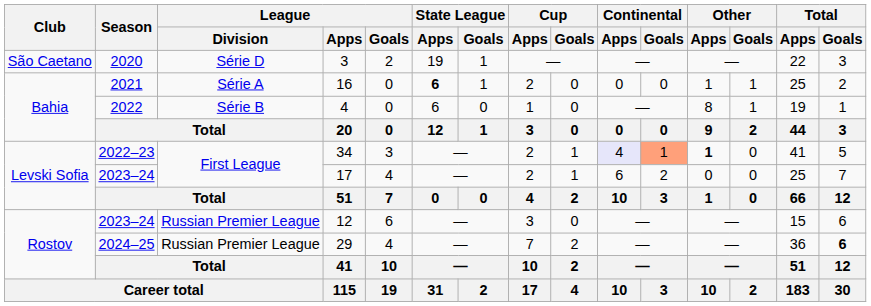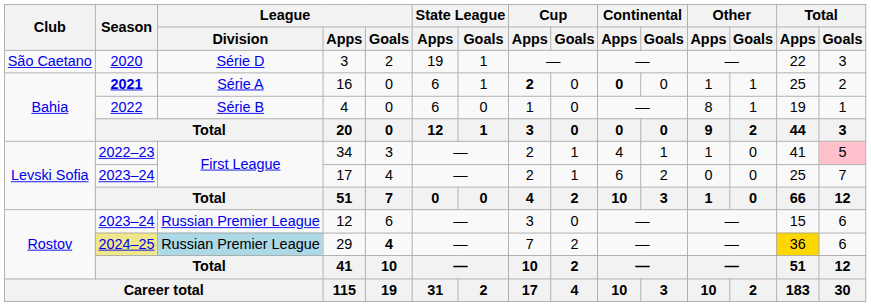(126, 84) normal -> (126, 84) bold
(435, 84) bold -> (435, 84) normal
(530, 84) normal -> (530, 84) bold
(619, 84) normal -> (619, 84) bold
(619, 152) lavender background -> (619, 152) no background
(664, 152) lightsalmon background -> (664, 152) no background
(708, 152) bold -> (708, 152) normal
(842, 152) no background -> (842, 152) pink background
(127, 244) no background -> (127, 244) khaki background
(240, 244) no background -> (240, 244) lightblue background
(389, 244) normal -> (389, 244) bold
(798, 244) no background -> (798, 244) gold background
(842, 244) bold -> (842, 244) normal
